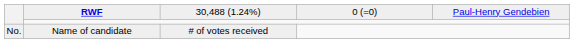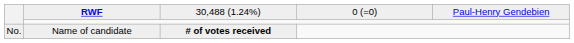(228, 32) normal -> (228, 32) bold
